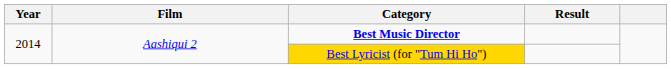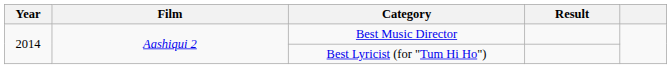(407, 34) bold -> (407, 34) normal
(407, 53) gold background -> (407, 53) no background
